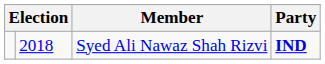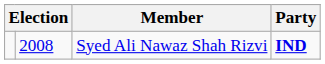(36, 45) 2018 -> (36, 45) 2008
